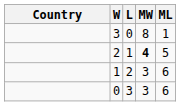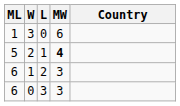columns swapped: (57, 14) <-> (166, 14)
(146, 33) 8 -> (60, 33) 6
